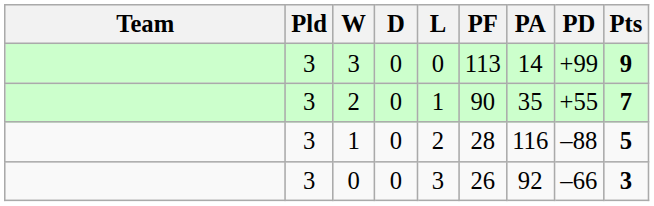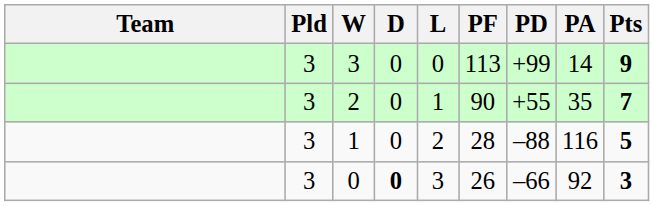columns swapped: (530, 24) <-> (579, 24)
(396, 180) normal -> (396, 180) bold
